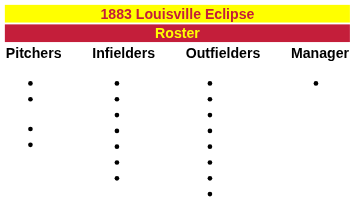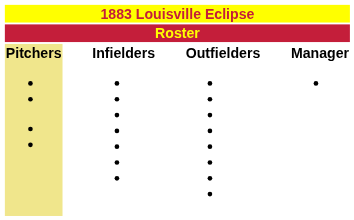(34, 98) no background -> (34, 98) khaki background
